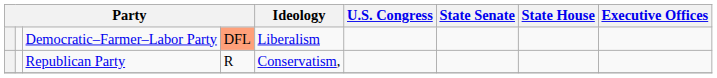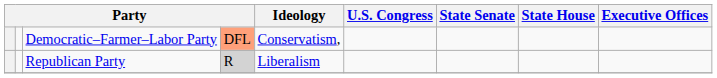(289, 38) Liberalism -> (299, 38) Conservatism,
(229, 61) no background -> (229, 61) lightgrey background
(299, 61) Conservatism, -> (289, 61) Liberalism
